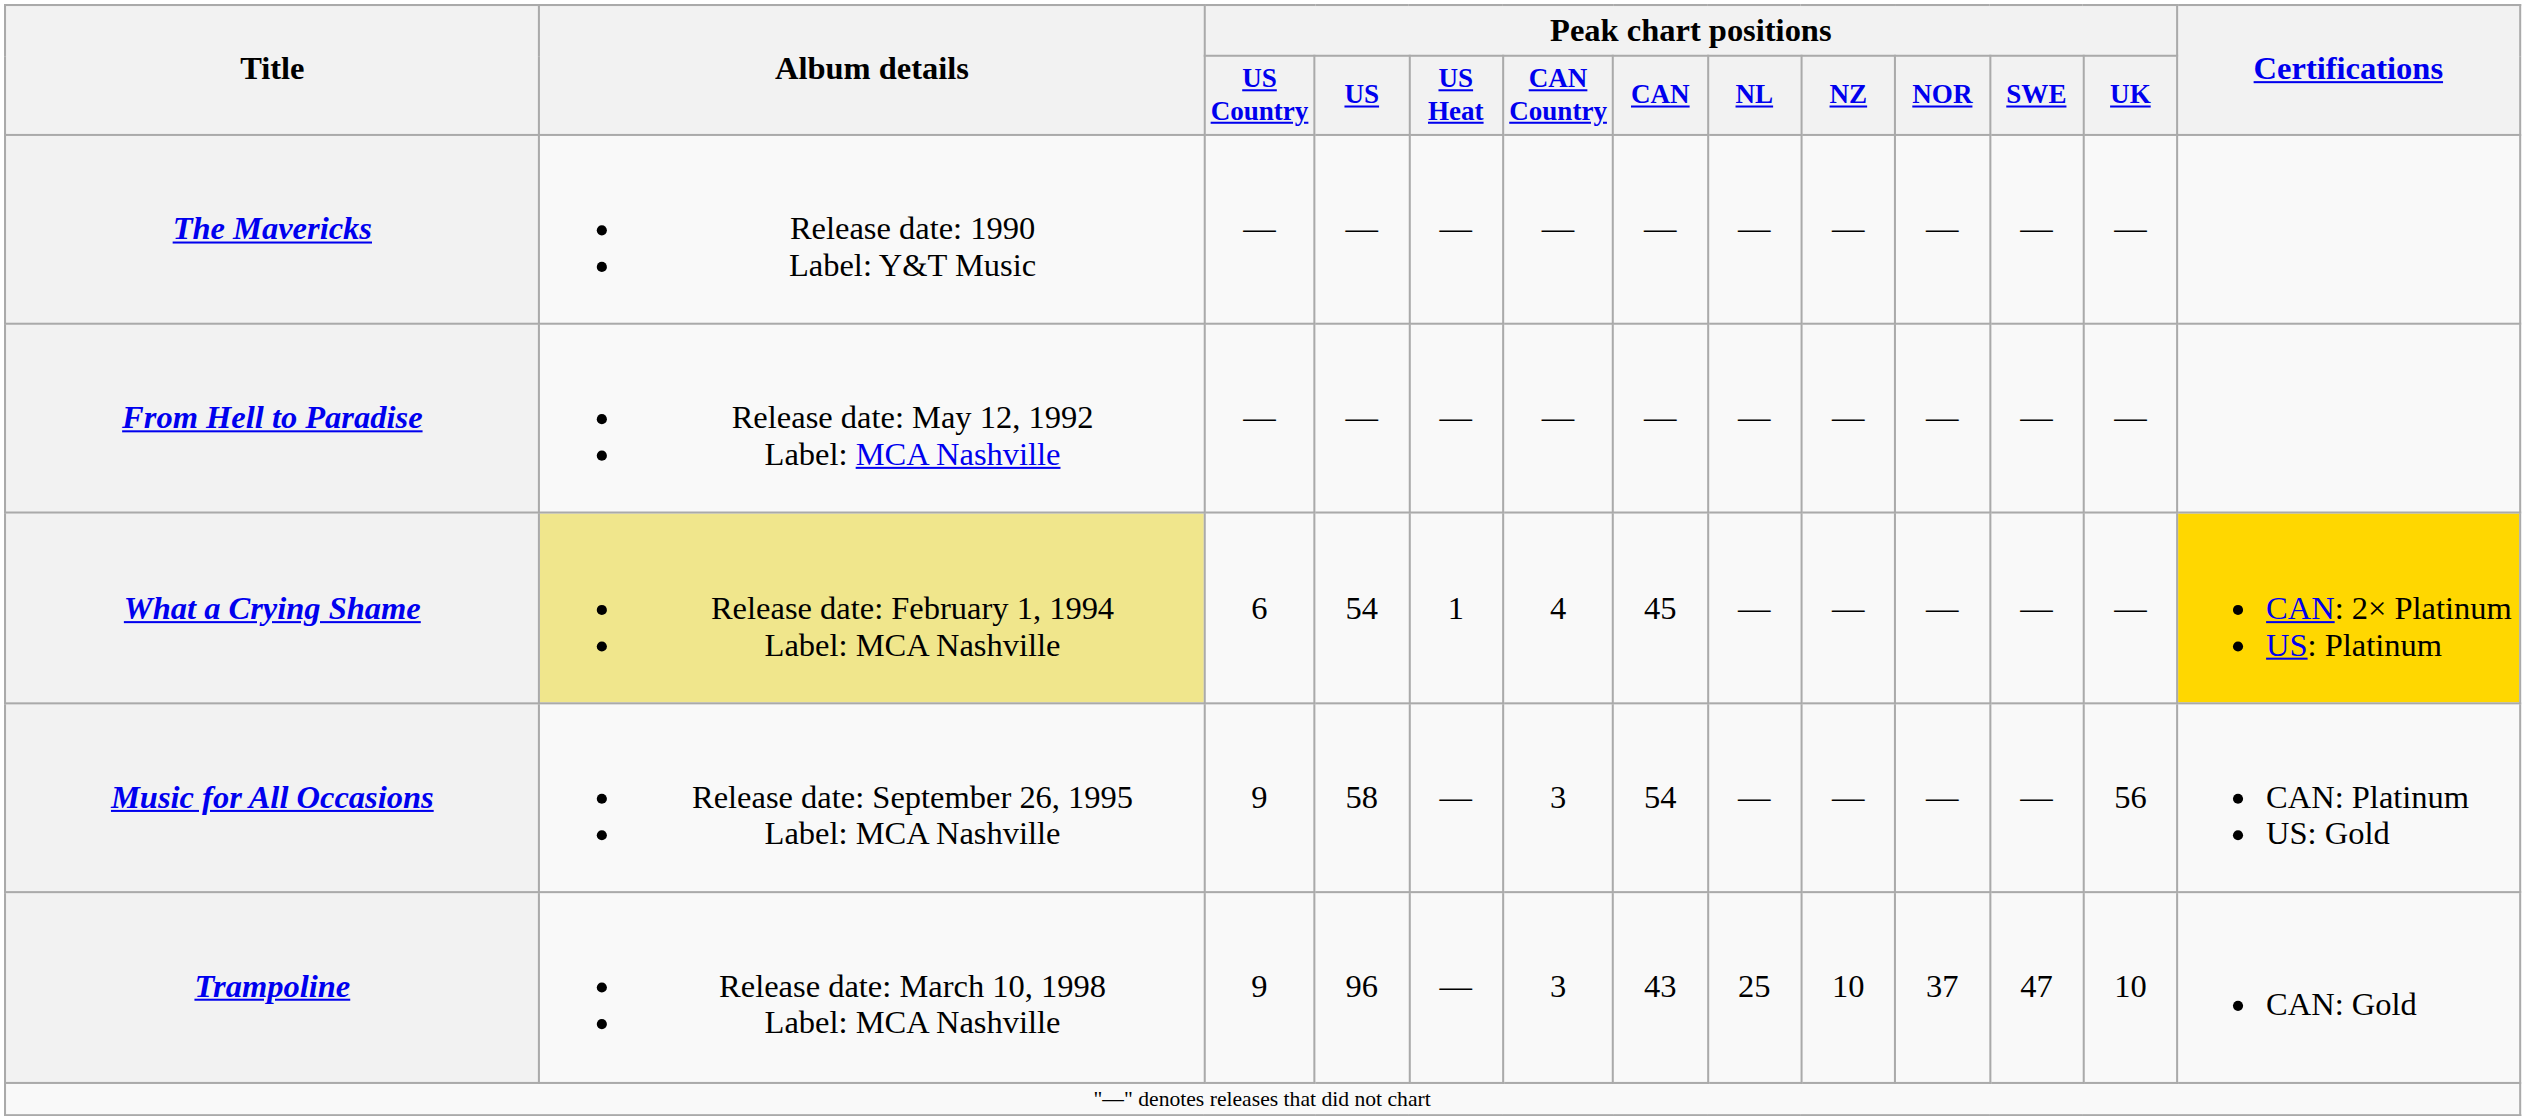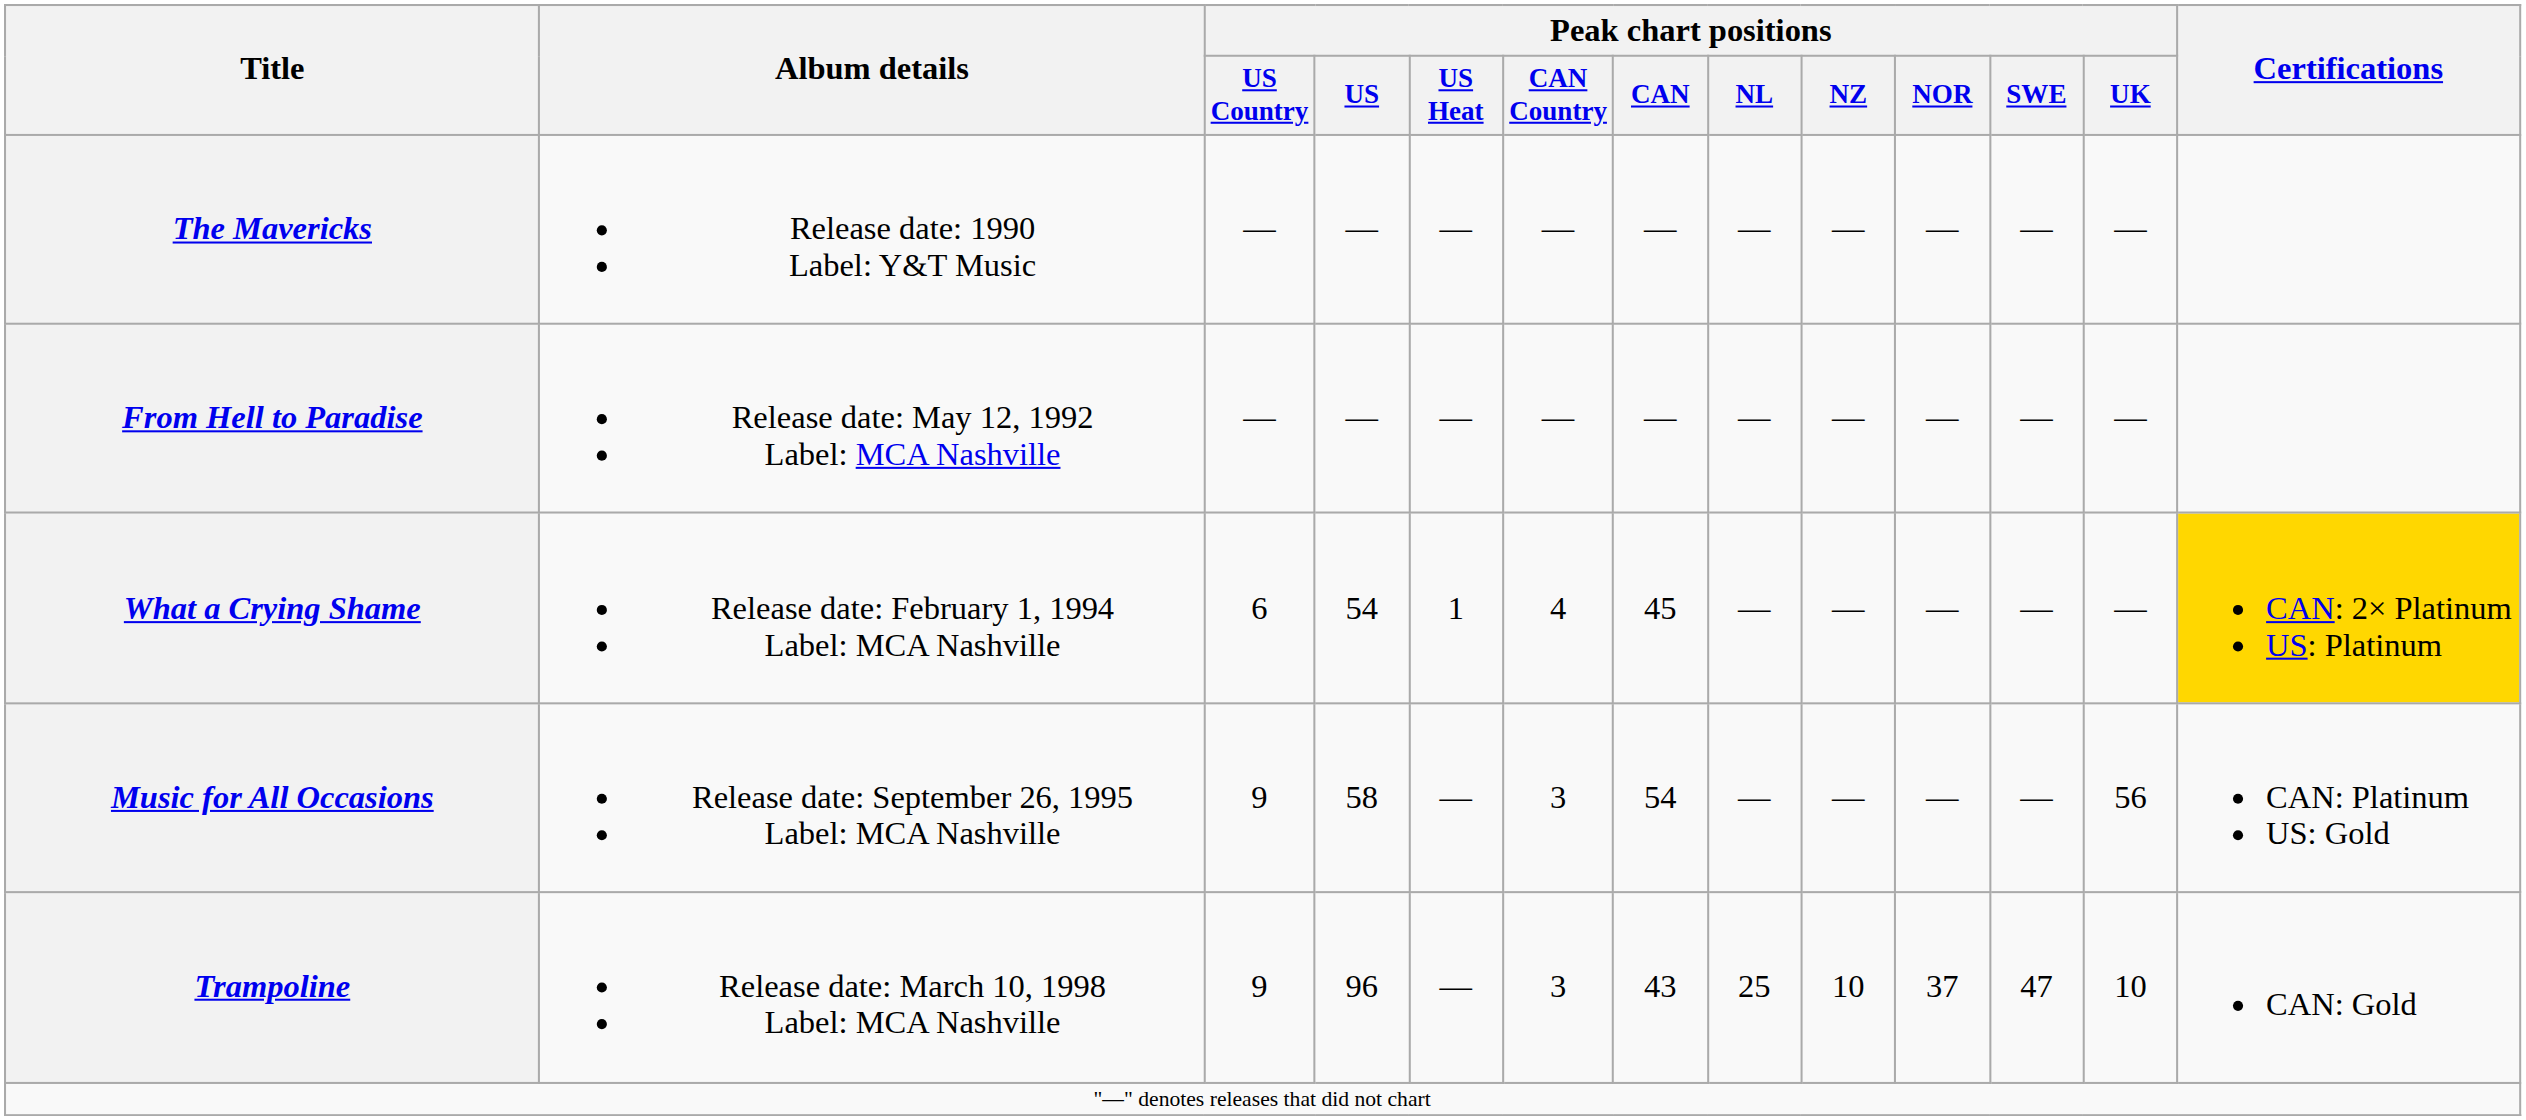(872, 626) khaki background -> (872, 626) no background
